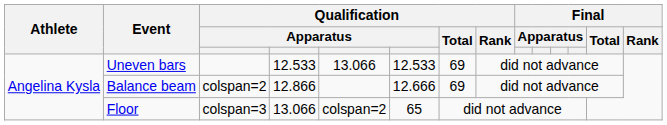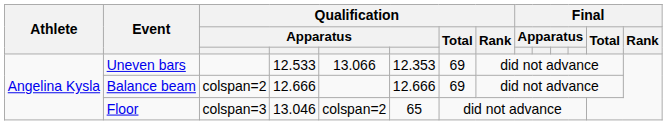(414, 65) 12.533 -> (414, 65) 12.353
(294, 87) 12.866 -> (294, 87) 12.666
(294, 109) 13.066 -> (294, 109) 13.046
